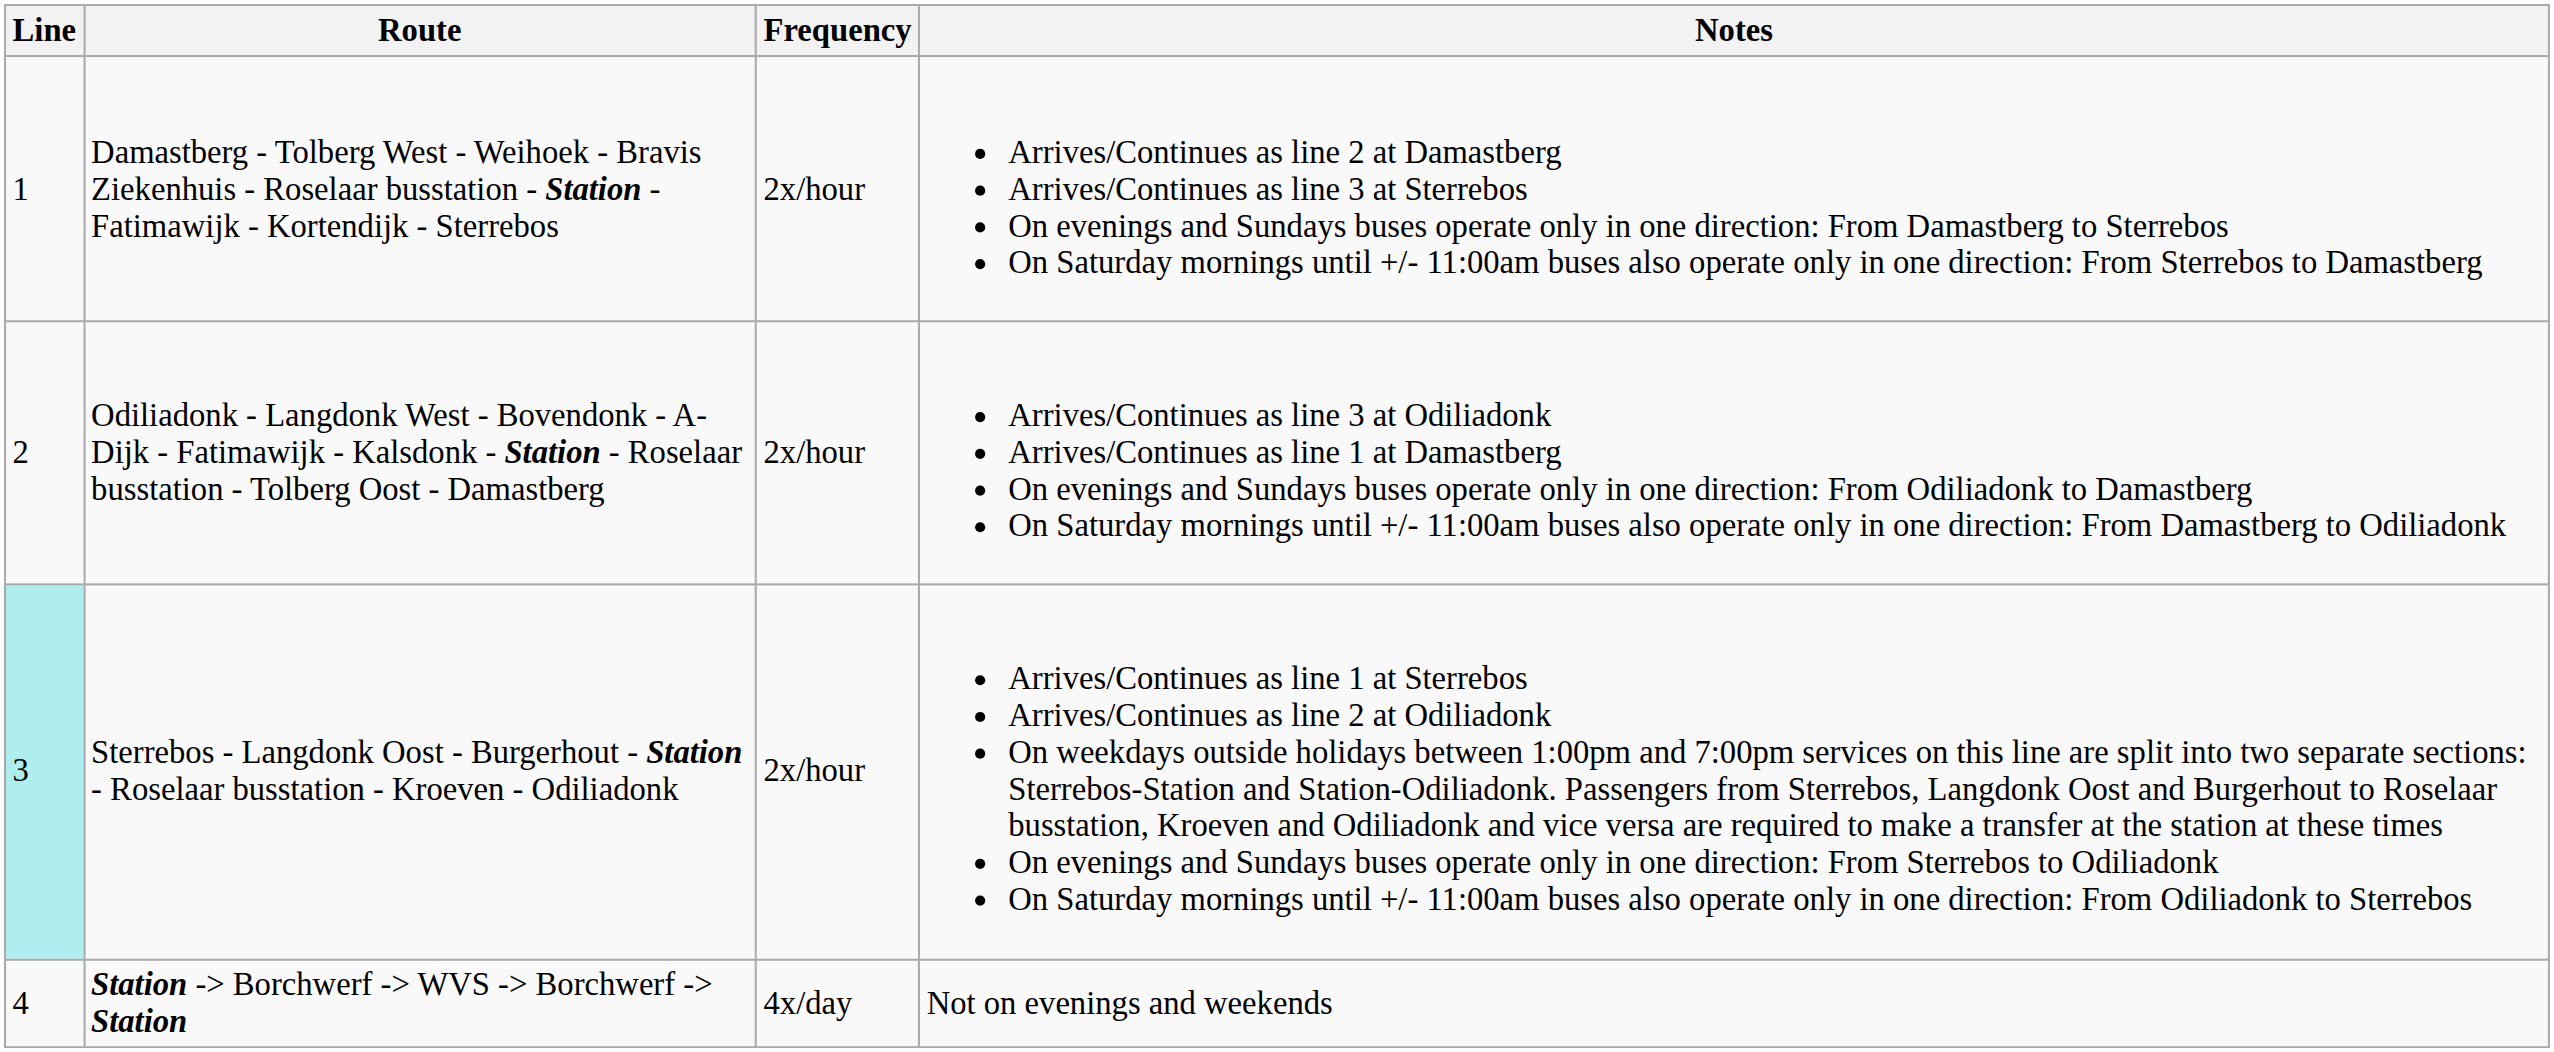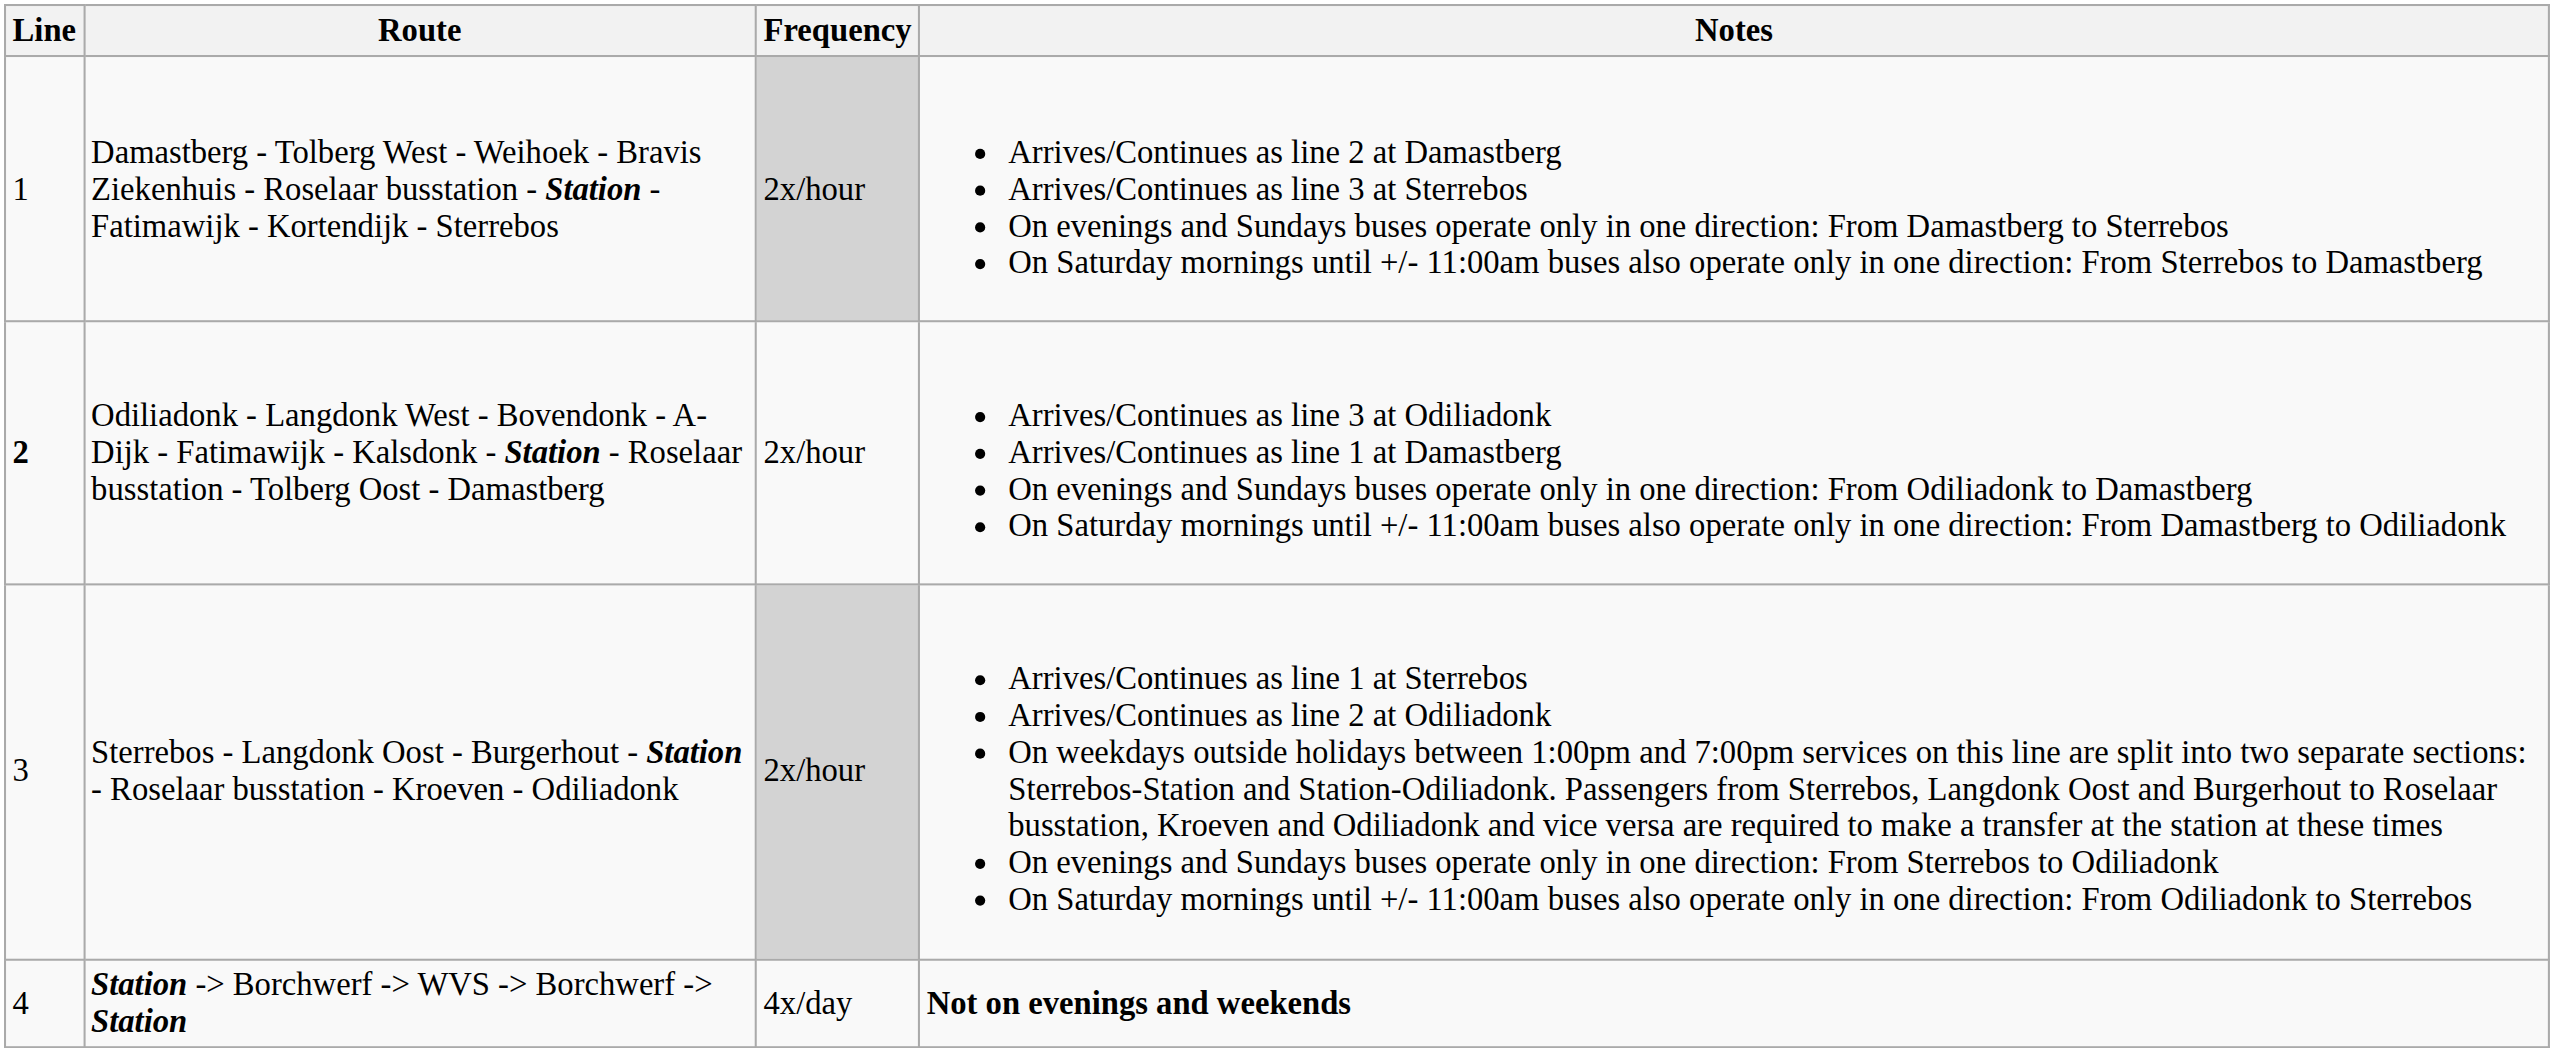(814, 188) no background -> (814, 188) lightgrey background
(21, 452) normal -> (21, 452) bold
(21, 771) paleturquoise background -> (21, 771) no background
(814, 771) no background -> (814, 771) lightgrey background
(1130, 1002) normal -> (1139, 1002) bold
